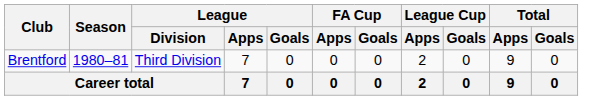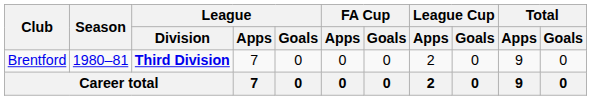(178, 60) normal -> (182, 60) bold
